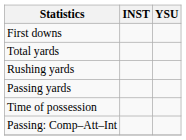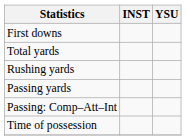rows swapped: (62, 125) <-> (52, 107)
